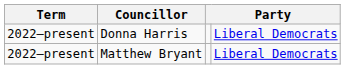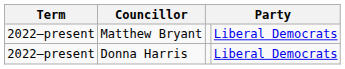rows swapped: (151, 54) <-> (144, 34)
